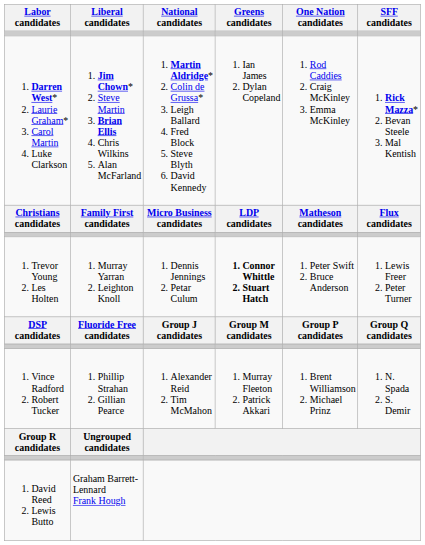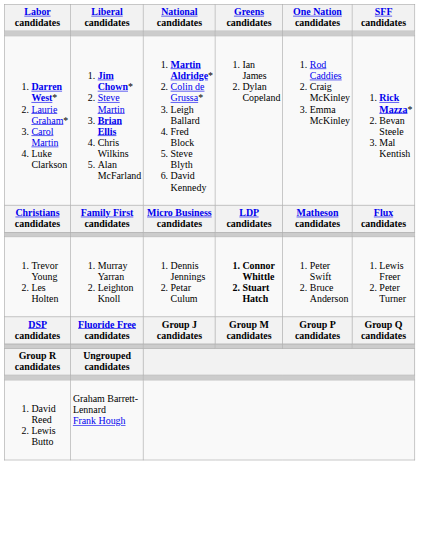- row: (37, 394)
